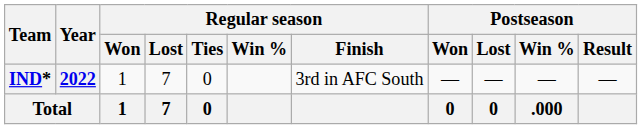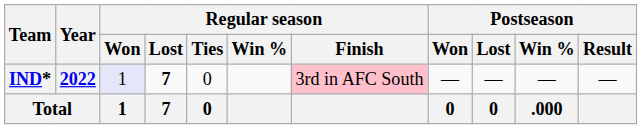(122, 79) no background -> (122, 79) lavender background
(166, 79) normal -> (166, 79) bold
(359, 79) no background -> (359, 79) pink background
